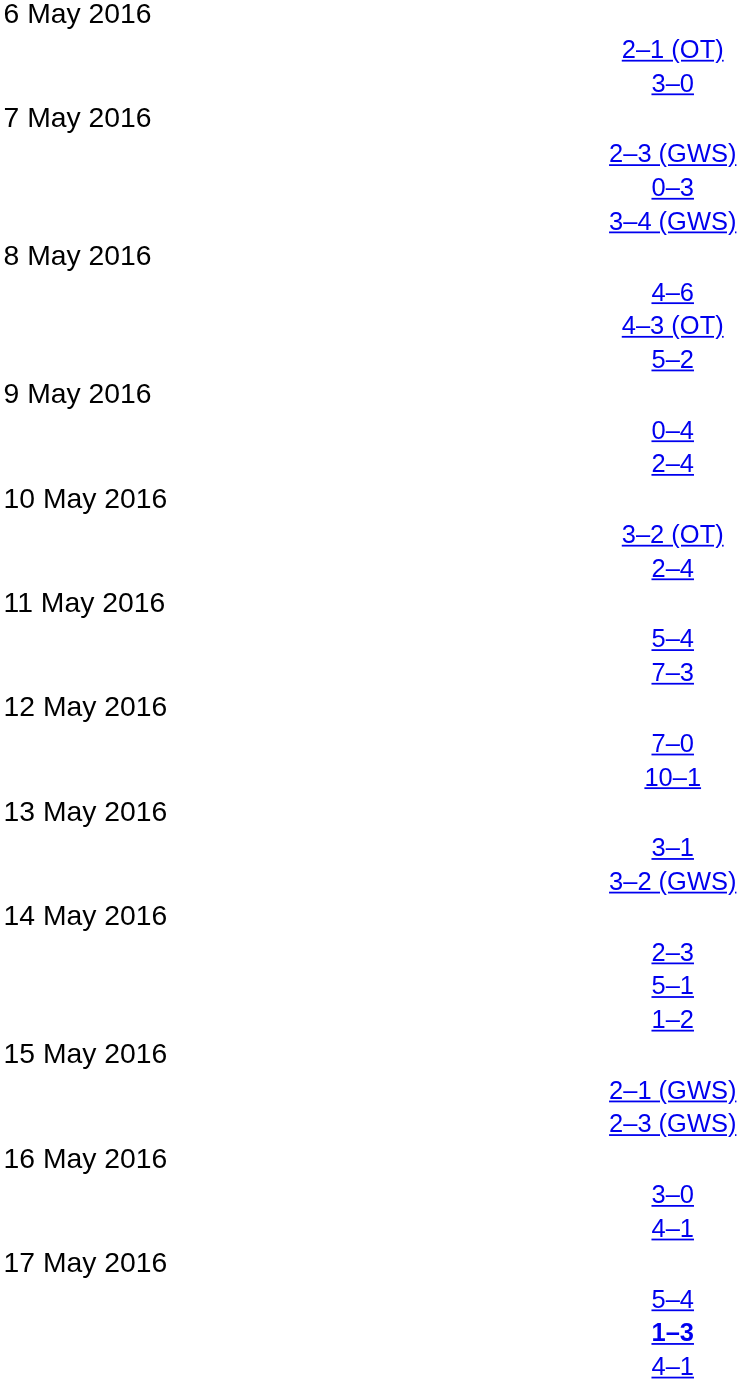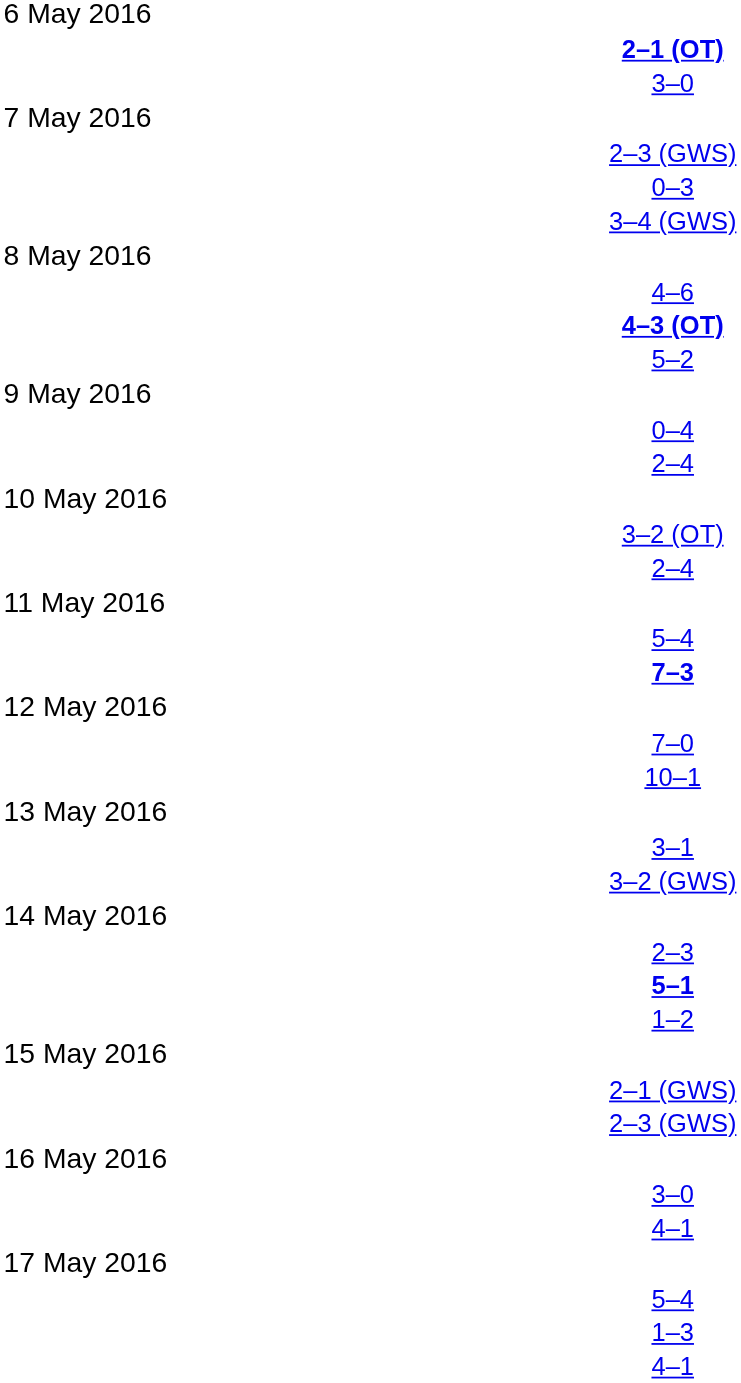(673, 49) normal -> (673, 49) bold
(673, 325) normal -> (673, 325) bold
(673, 672) normal -> (673, 672) bold
(673, 986) normal -> (673, 986) bold
(673, 1332) bold -> (673, 1332) normal
